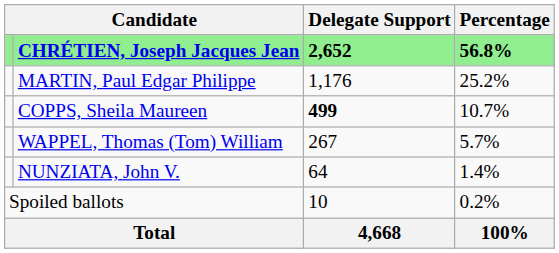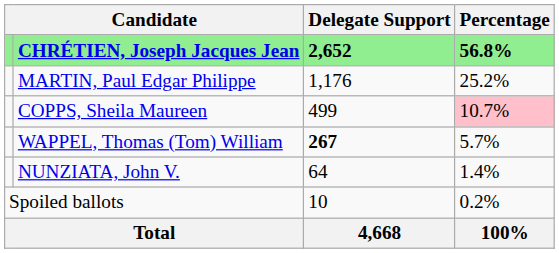(323, 111) bold -> (323, 111) normal
(484, 111) no background -> (484, 111) pink background
(323, 141) normal -> (323, 141) bold
